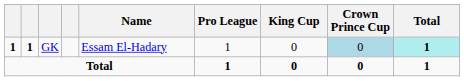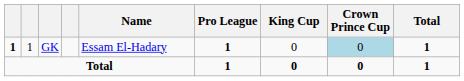(30, 47) bold -> (30, 47) normal
(228, 47) normal -> (228, 47) bold
(427, 47) paleturquoise background -> (427, 47) no background
